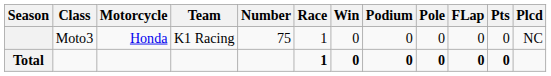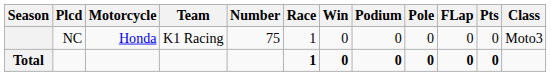columns swapped: (74, 15) <-> (529, 15)
